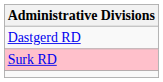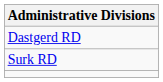(32, 59) pink background -> (32, 59) no background
